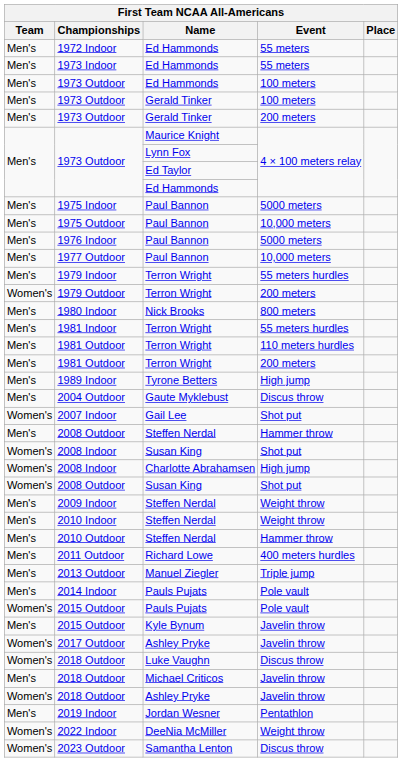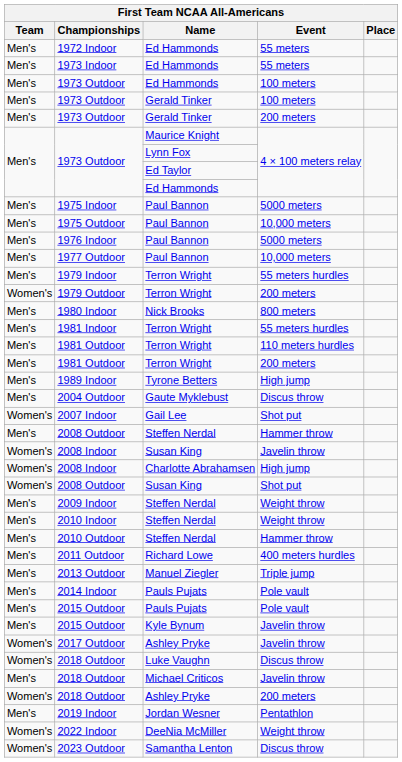(281, 450) Shot put -> (292, 450) Javelin throw
(30, 608) Women's -> (21, 608) Men's
(292, 696) Javelin throw -> (288, 696) 200 meters
